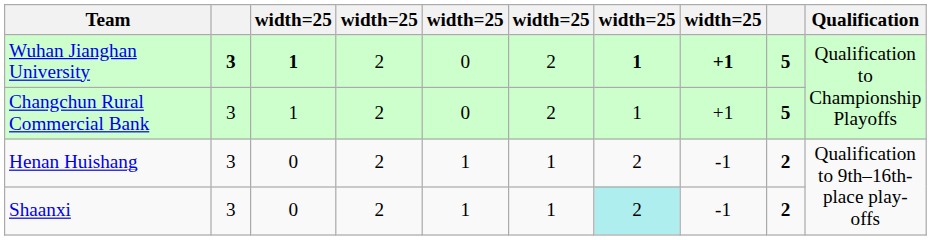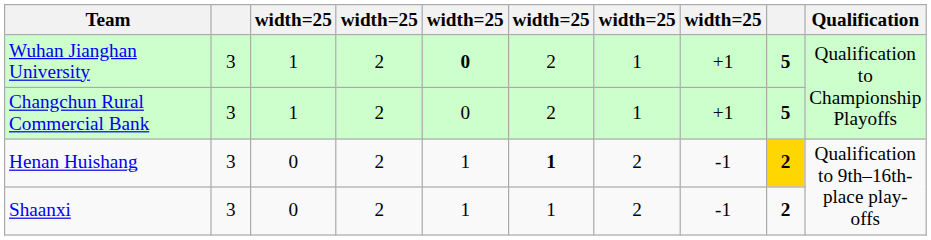(231, 60) bold -> (231, 60) normal
(293, 60) bold -> (293, 60) normal
(465, 60) normal -> (465, 60) bold
(637, 60) bold -> (637, 60) normal
(723, 60) bold -> (723, 60) normal
(551, 162) normal -> (551, 162) bold
(785, 162) no background -> (785, 162) gold background
(637, 210) paleturquoise background -> (637, 210) no background
